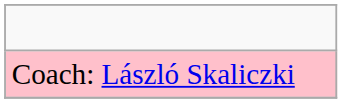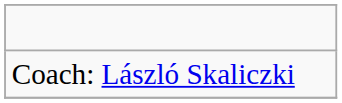(153, 73) pink background -> (153, 73) no background
